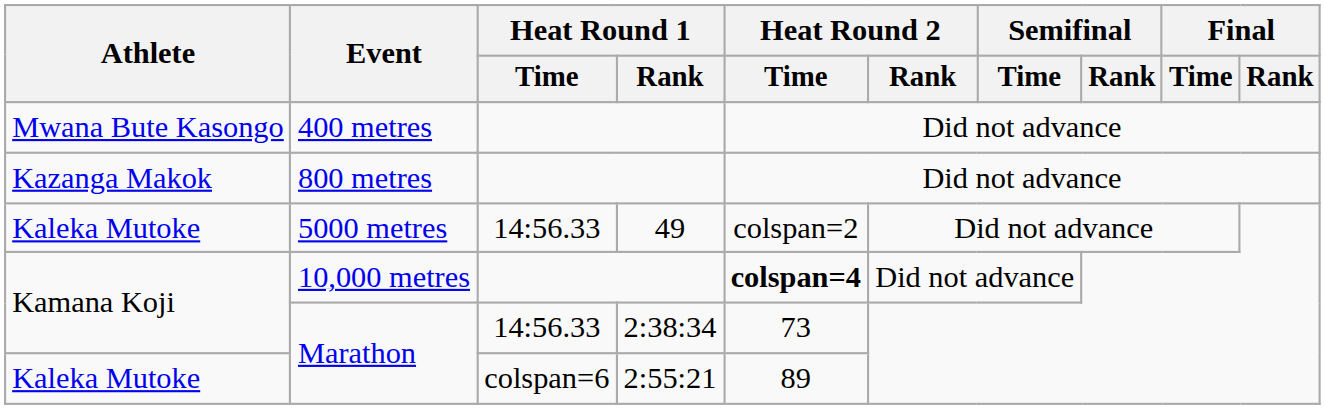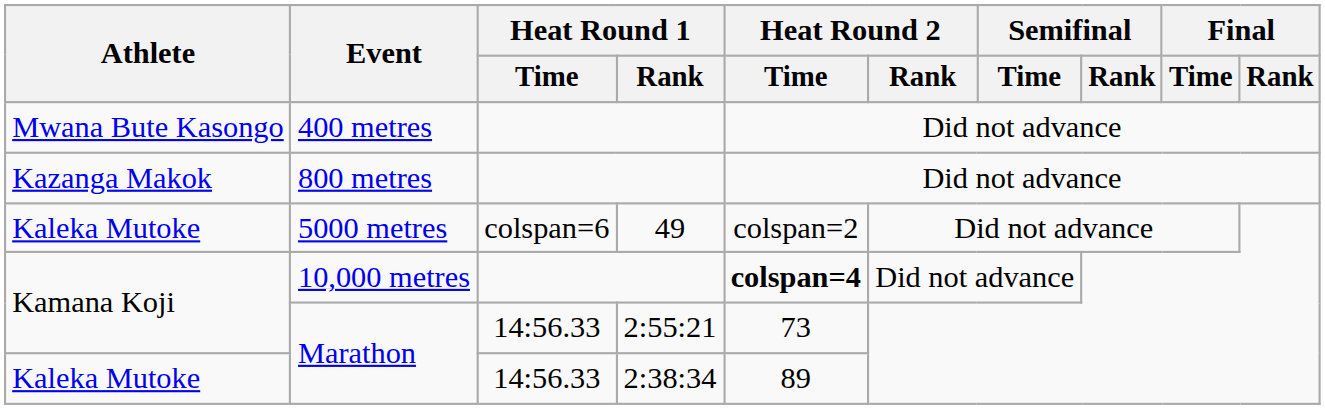(547, 227) 14:56.33 -> (547, 227) colspan=6
(670, 327) 2:38:34 -> (670, 327) 2:55:21
(547, 378) colspan=6 -> (547, 378) 14:56.33
(670, 378) 2:55:21 -> (670, 378) 2:38:34
